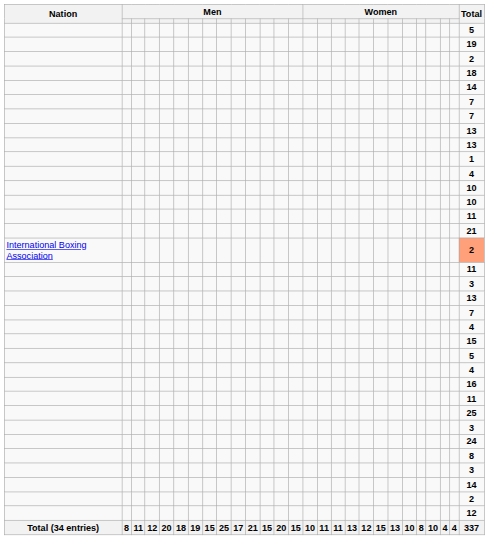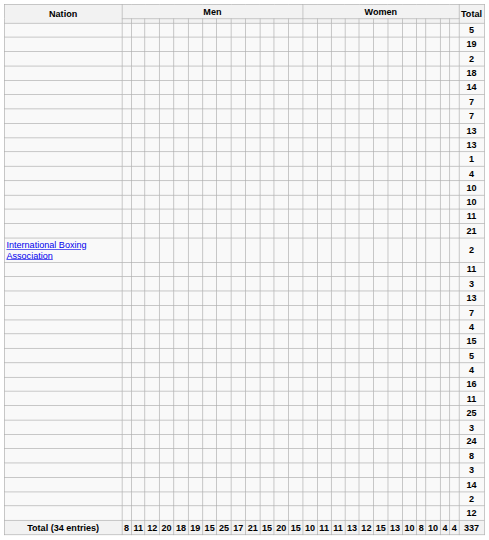(471, 250) lightsalmon background -> (471, 250) no background
